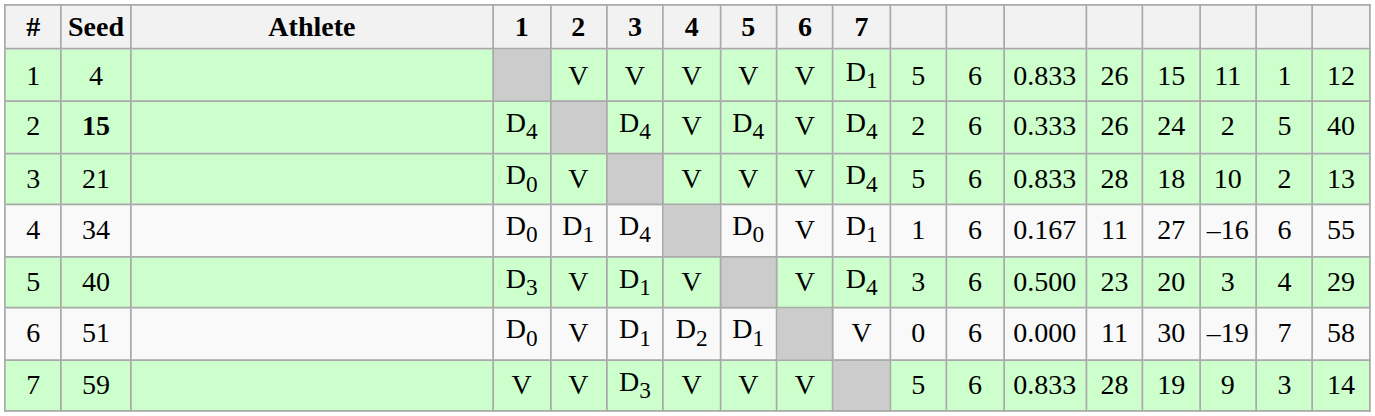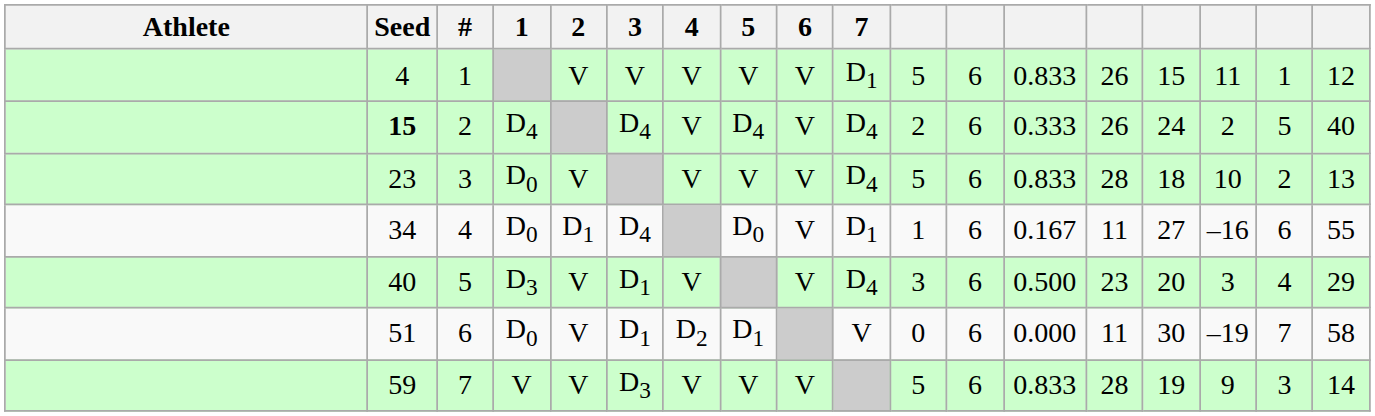columns swapped: (33, 26) <-> (312, 26)
(96, 178) 21 -> (402, 178) 23
